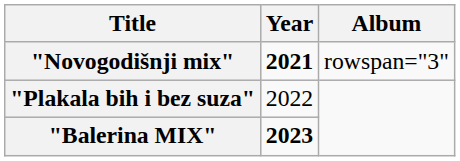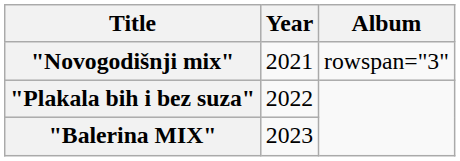(290, 60) bold -> (290, 60) normal
(290, 135) bold -> (290, 135) normal
